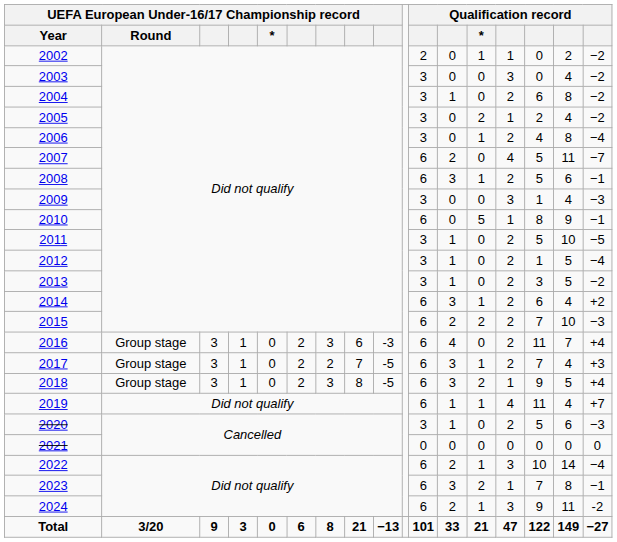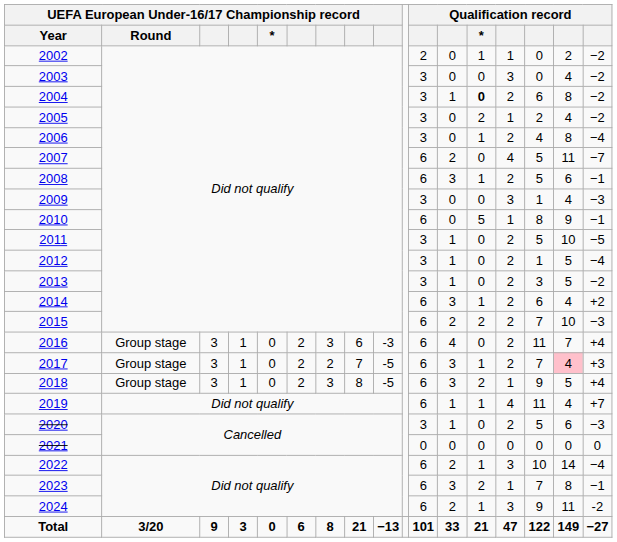(481, 97) normal -> (481, 97) bold
(568, 363) no background -> (568, 363) pink background
